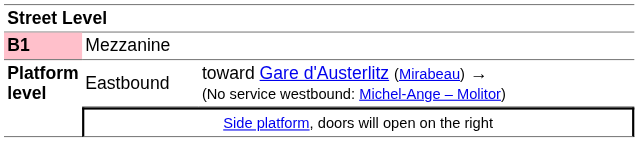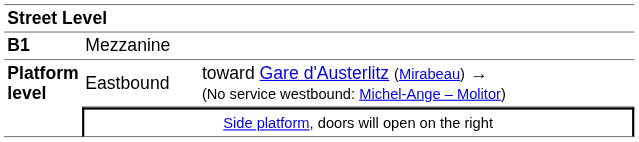(19, 45) pink background -> (19, 45) no background
